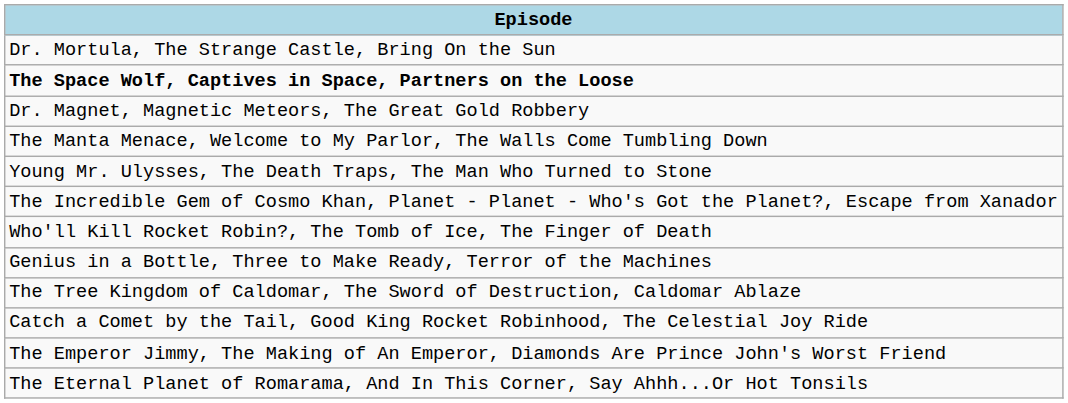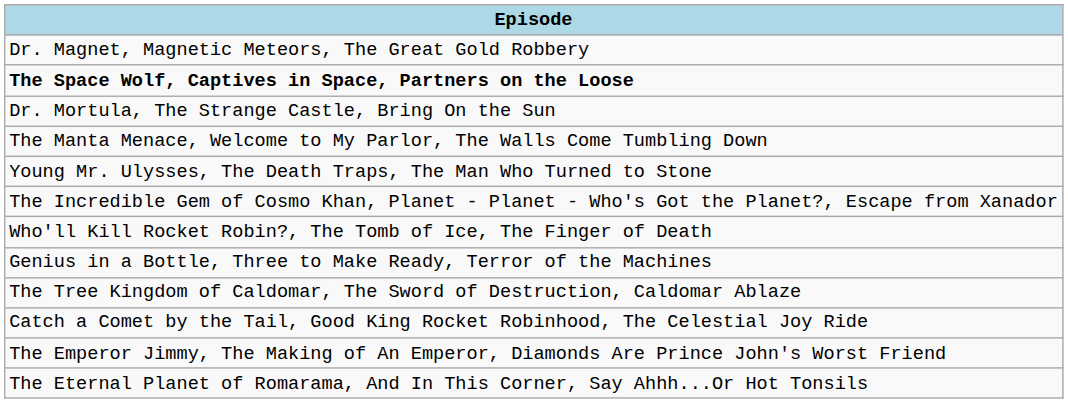(282, 50) Dr. Mortula, The Strange Castle, Bring On the Sun -> (299, 50) Dr. Magnet, Magnetic Meteors, The Great Gold Robbery
(299, 111) Dr. Magnet, Magnetic Meteors, The Great Gold Robbery -> (282, 111) Dr. Mortula, The Strange Castle, Bring On the Sun
